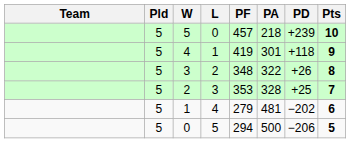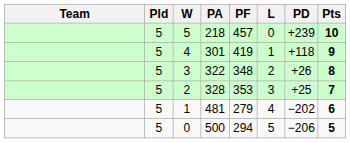columns swapped: (215, 14) <-> (271, 14)
